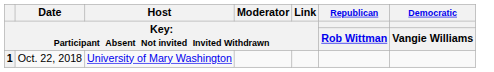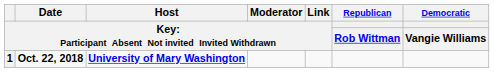(50, 59) normal -> (50, 59) bold
(160, 59) normal -> (167, 59) bold
